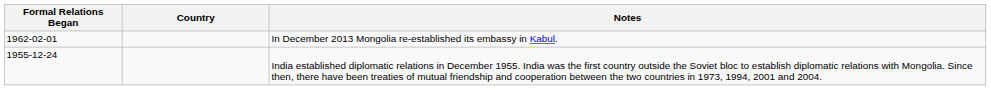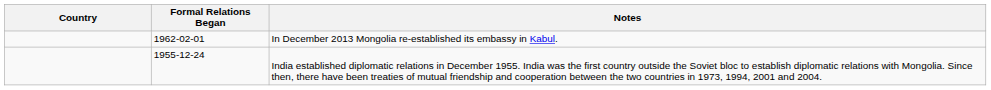columns swapped: (196, 17) <-> (63, 17)
